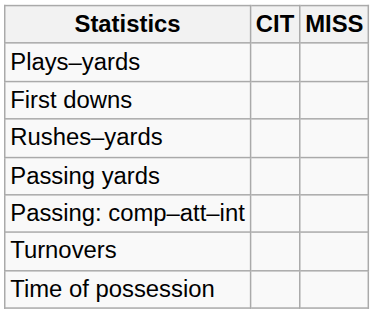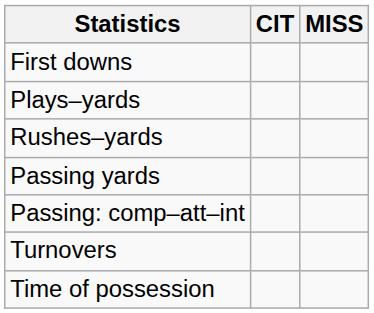rows swapped: (71, 99) <-> (75, 62)
